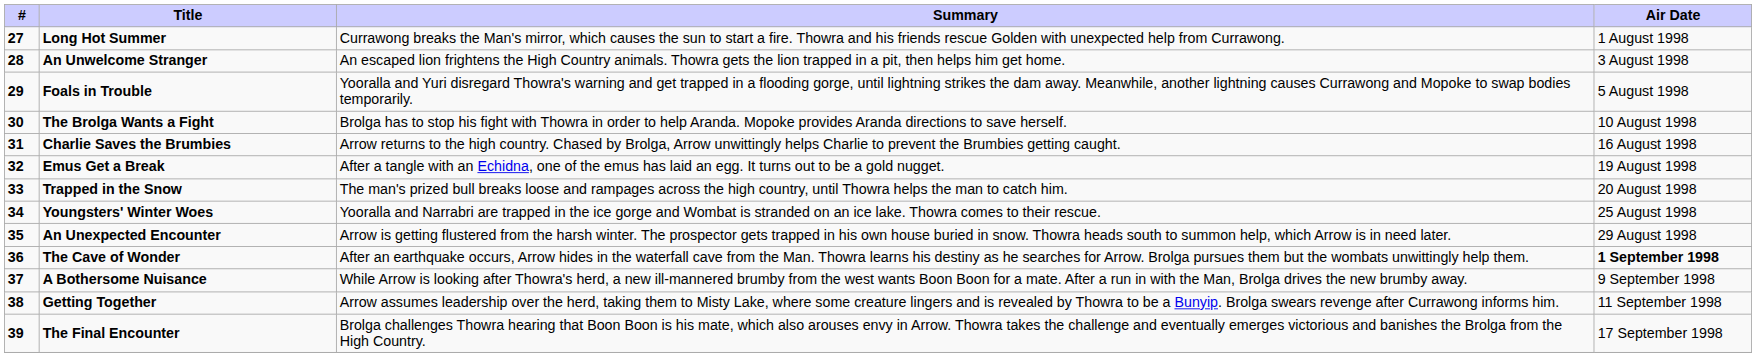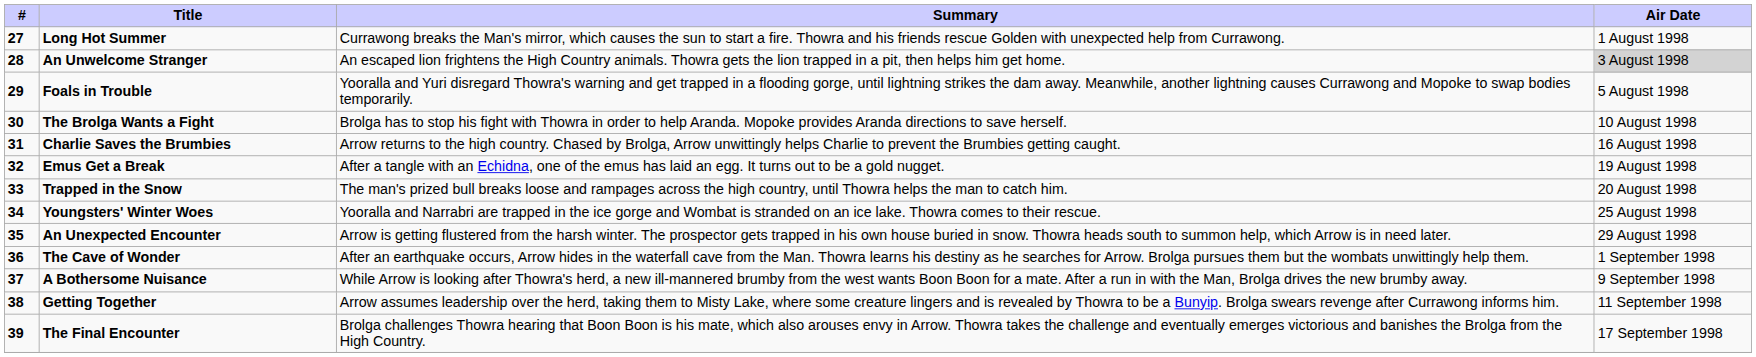(1643, 60) no background -> (1643, 60) lightgrey background
(1658, 257) bold -> (1656, 257) normal
